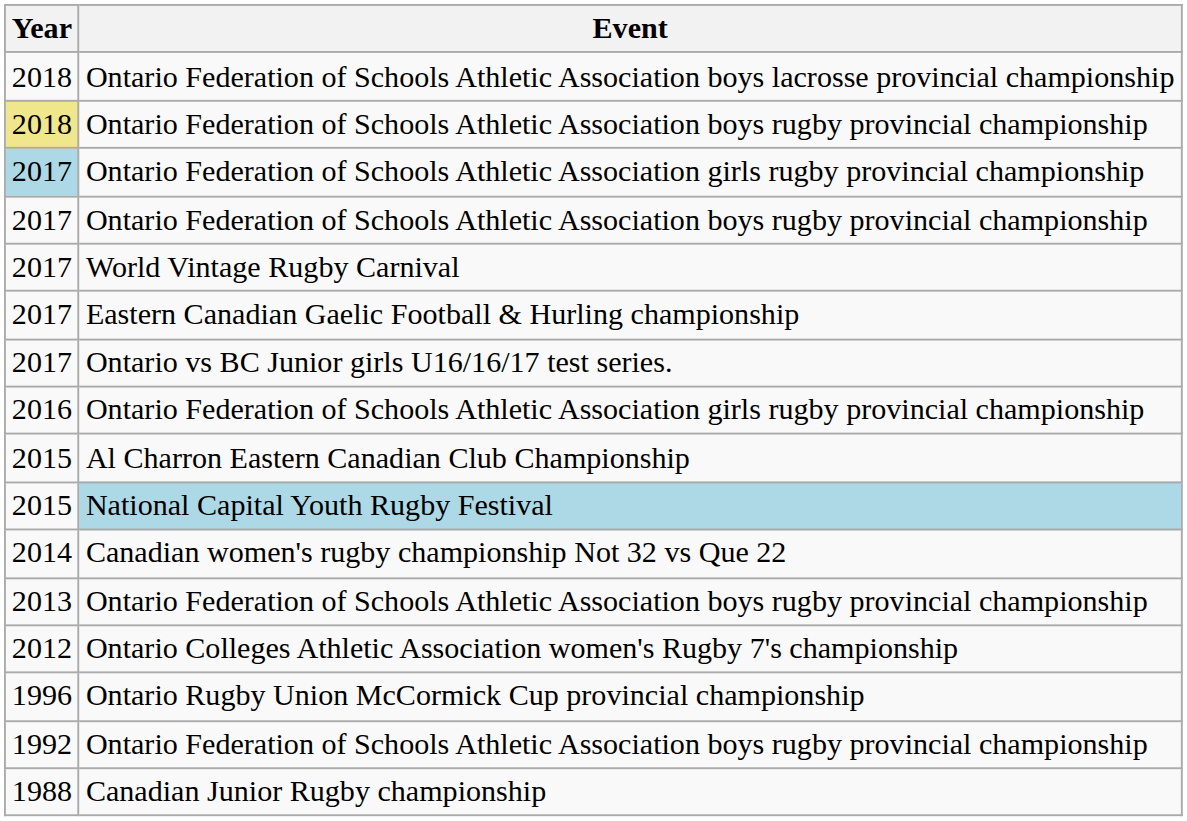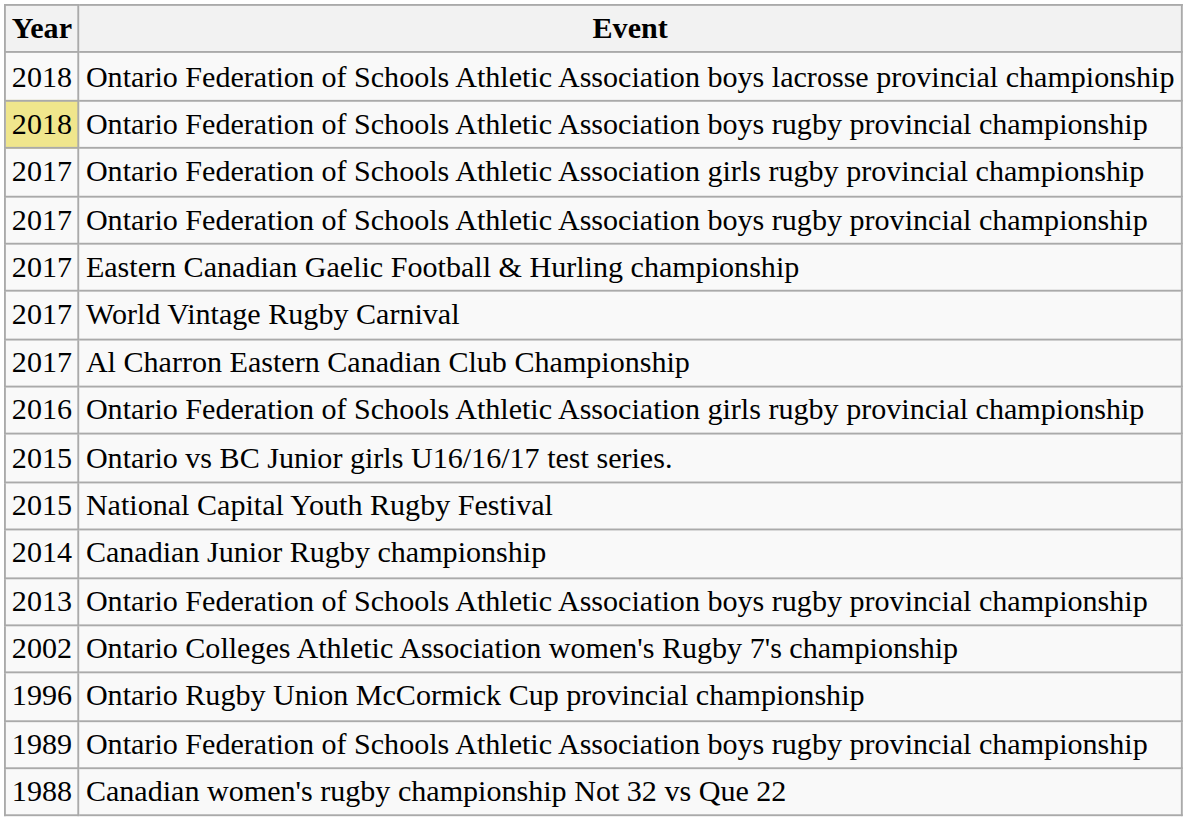(42, 171) lightblue background -> (42, 171) no background
(273, 266) World Vintage Rugby Carnival -> (443, 266) Eastern Canadian Gaelic Football & Hurling championship
(443, 314) Eastern Canadian Gaelic Football & Hurling championship -> (273, 314) World Vintage Rugby Carnival
(379, 362) Ontario vs BC Junior girls U16/16/17 test series. -> (388, 362) Al Charron Eastern Canadian Club Championship
(388, 457) Al Charron Eastern Canadian Club Championship -> (379, 457) Ontario vs BC Junior girls U16/16/17 test series.
(319, 505) lightblue background -> (319, 505) no background
(436, 553) Canadian women's rugby championship Not 32 vs Que 22 -> (316, 553) Canadian Junior Rugby championship
(42, 648) 2012 -> (42, 648) 2002
(42, 743) 1992 -> (42, 743) 1989
(316, 791) Canadian Junior Rugby championship -> (436, 791) Canadian women's rugby championship Not 32 vs Que 22
